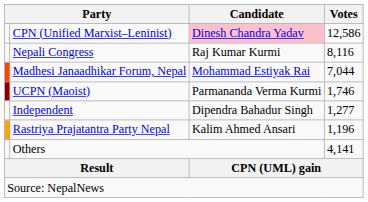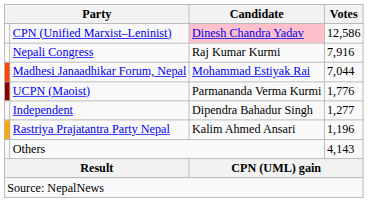(340, 52) 8,116 -> (341, 52) 7,916
(341, 91) 1,746 -> (341, 91) 1,776
(341, 149) 4,141 -> (341, 149) 4,143
